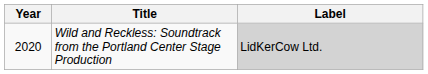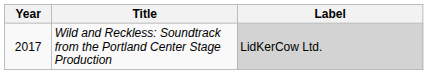(28, 46) 2020 -> (28, 46) 2017
